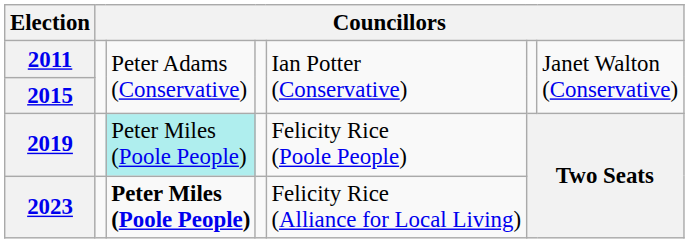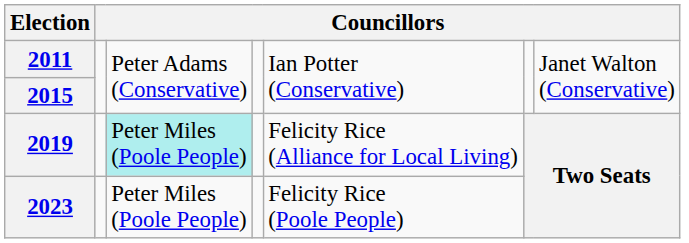(339, 144) Felicity Rice (Poole People) -> (393, 144) Felicity Rice (Alliance for Local Living)
(181, 206) bold -> (179, 206) normal
(396, 206) Felicity Rice (Alliance for Local Living) -> (336, 206) Felicity Rice (Poole People)
